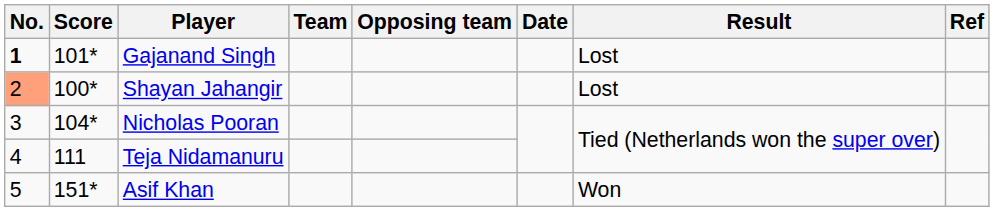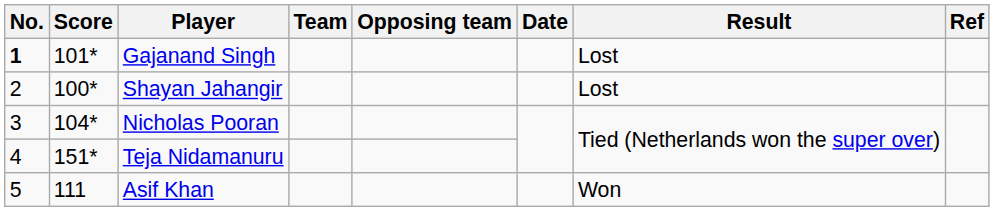(16, 89) lightsalmon background -> (16, 89) no background
(70, 156) 111 -> (76, 156) 151*
(76, 190) 151* -> (70, 190) 111
